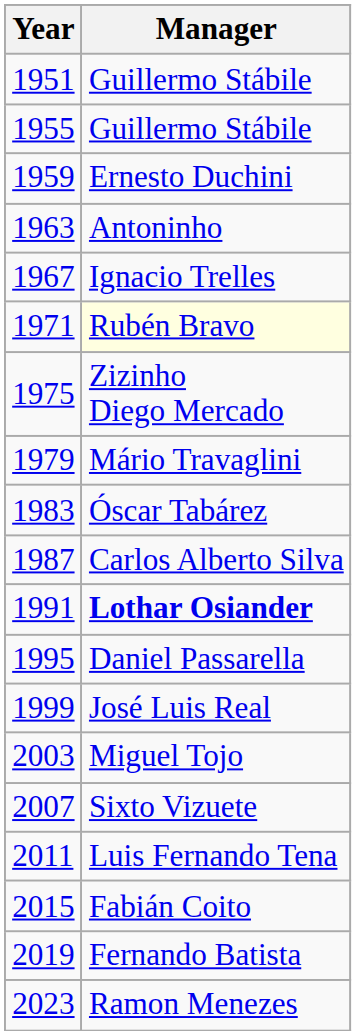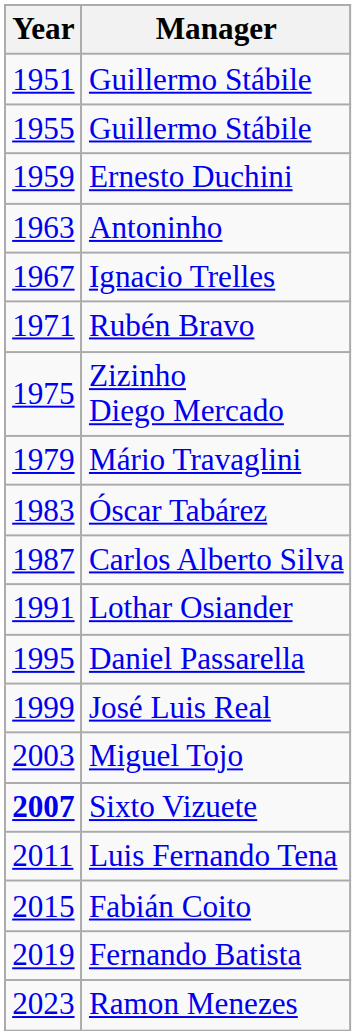(172, 326) lightyellow background -> (172, 326) no background
(201, 608) bold -> (191, 608) normal
(43, 806) normal -> (43, 806) bold
